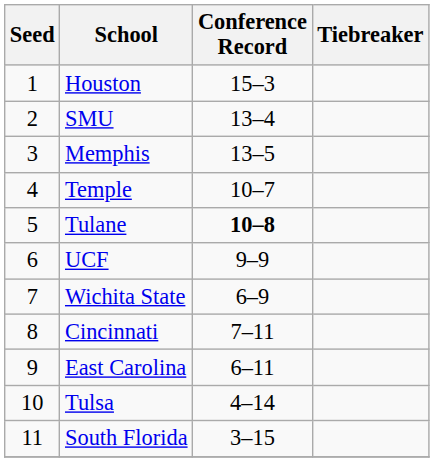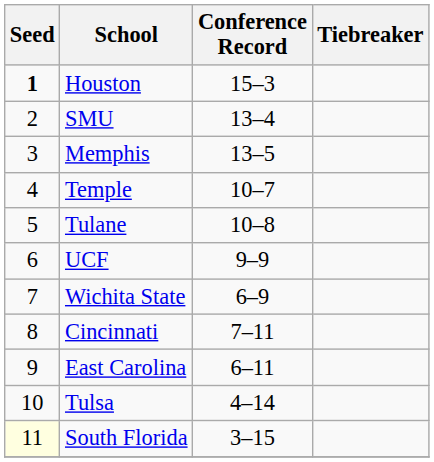(32, 82) normal -> (32, 82) bold
(252, 225) bold -> (252, 225) normal
(32, 438) no background -> (32, 438) lightyellow background
